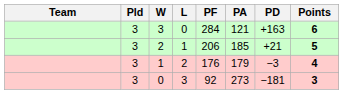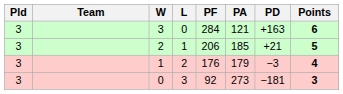columns swapped: (63, 13) <-> (135, 13)
